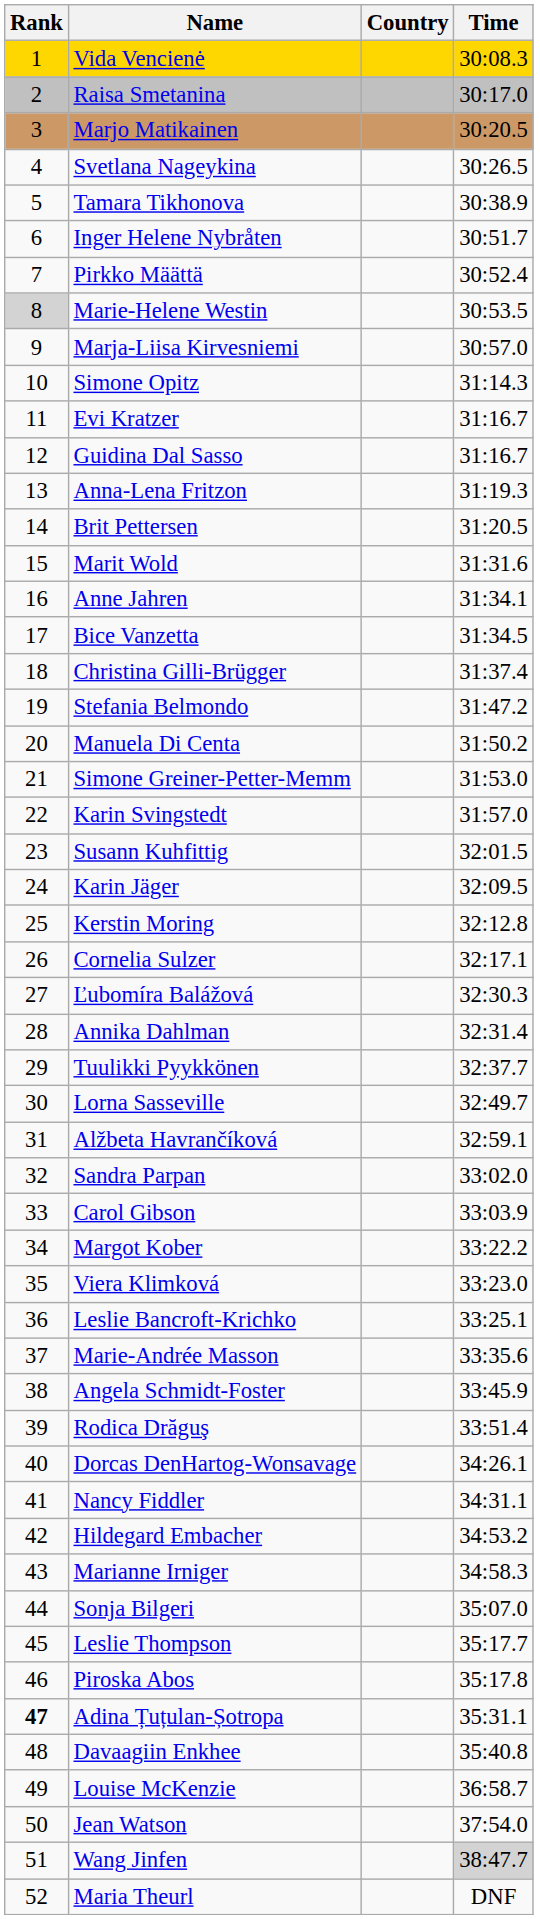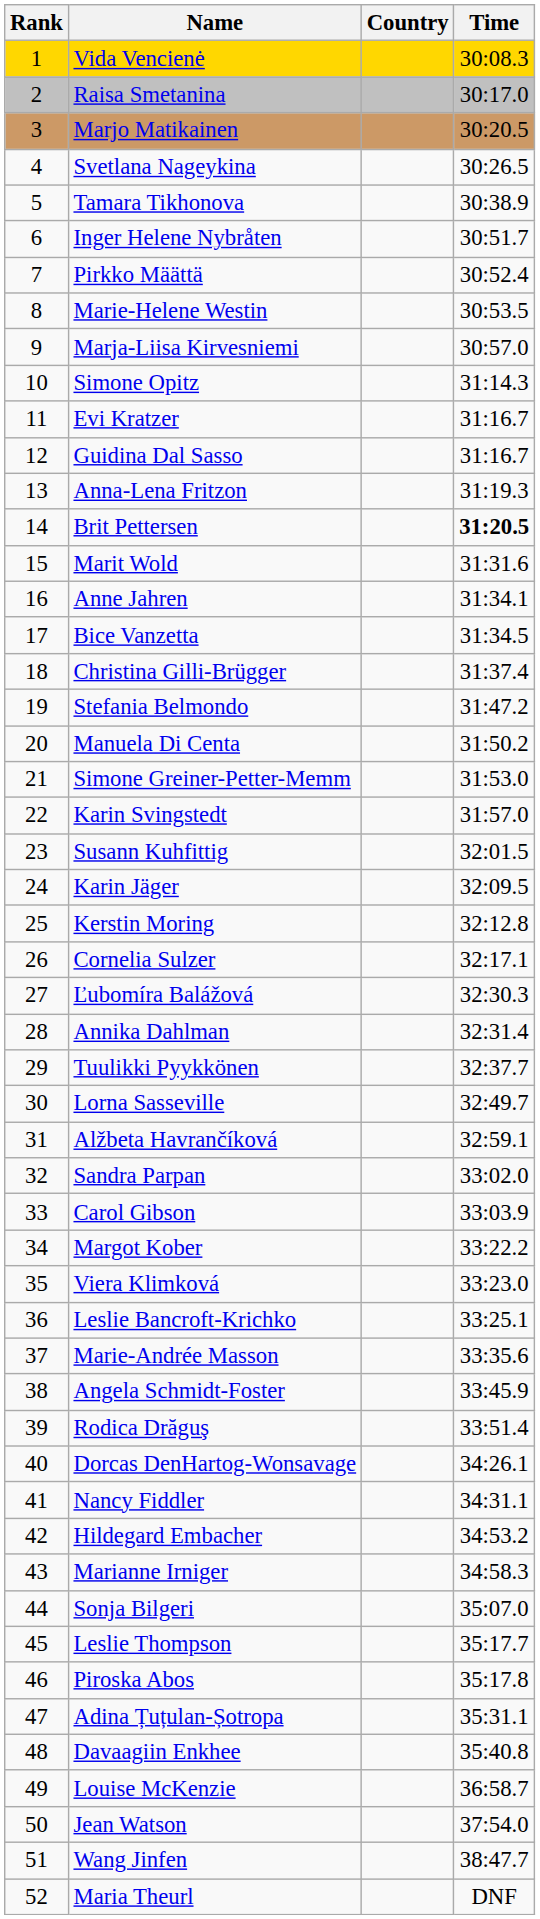(36, 310) lightgrey background -> (36, 310) no background
(494, 526) normal -> (494, 526) bold
(36, 1716) bold -> (36, 1716) normal
(494, 1860) lightgrey background -> (494, 1860) no background
